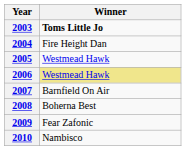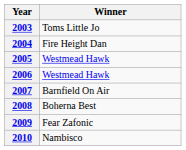(73, 28) bold -> (71, 28) normal
(76, 75) khaki background -> (76, 75) no background
